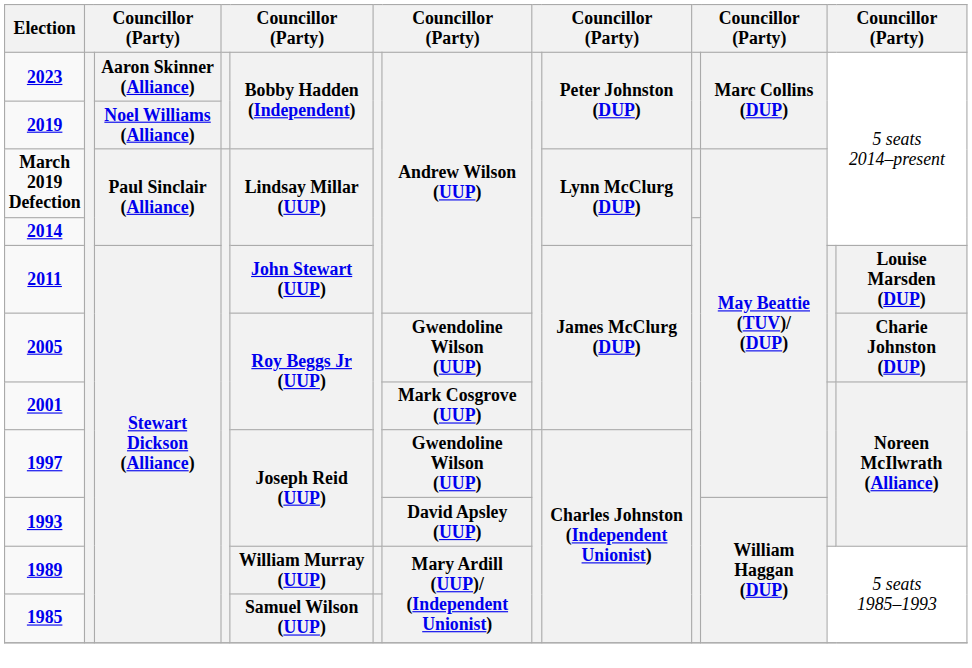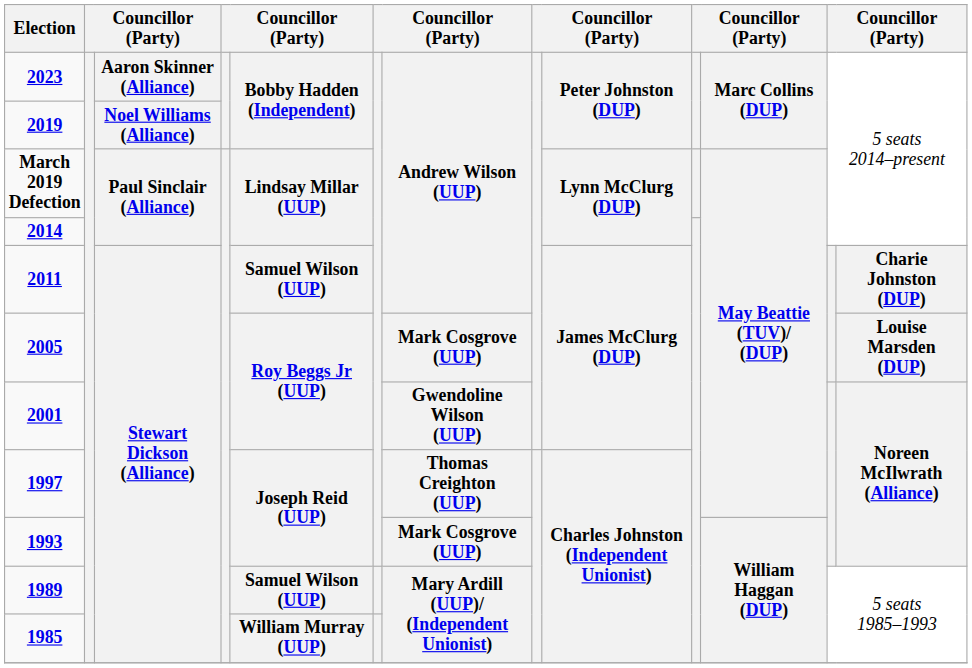(302, 279) John Stewart (UUP) -> (302, 279) Samuel Wilson (UUP)
(902, 279) Louise Marsden (DUP) -> (902, 279) Charie Johnston (DUP)
(457, 347) Gwendoline Wilson (UUP) -> (457, 347) Mark Cosgrove (UUP)
(902, 347) Charie Johnston (DUP) -> (902, 347) Louise Marsden (DUP)
(457, 405) Mark Cosgrove (UUP) -> (457, 415) Gwendoline Wilson (UUP)
(457, 463) Gwendoline Wilson (UUP) -> (457, 483) Thomas Creighton (UUP)
(457, 521) David Apsley (UUP) -> (457, 541) Mark Cosgrove (UUP)
(302, 569) William Murray (UUP) -> (302, 589) Samuel Wilson (UUP)
(302, 618) Samuel Wilson (UUP) -> (302, 638) William Murray (UUP)
